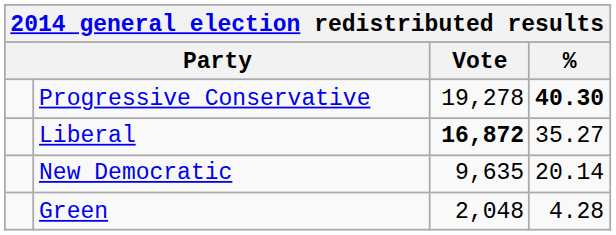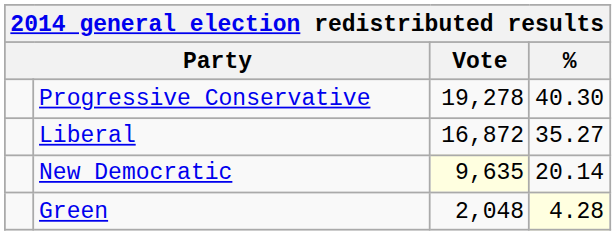(570, 99) bold -> (570, 99) normal
(483, 136) bold -> (483, 136) normal
(490, 174) no background -> (490, 174) lightyellow background
(577, 211) no background -> (577, 211) lightyellow background
